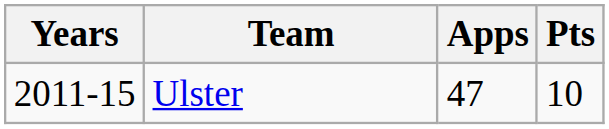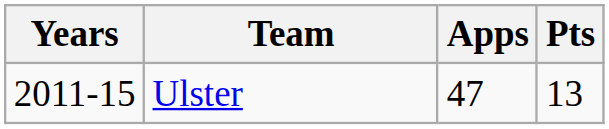(564, 92) 10 -> (564, 92) 13
